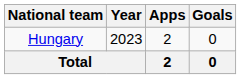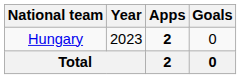(167, 39) normal -> (167, 39) bold
